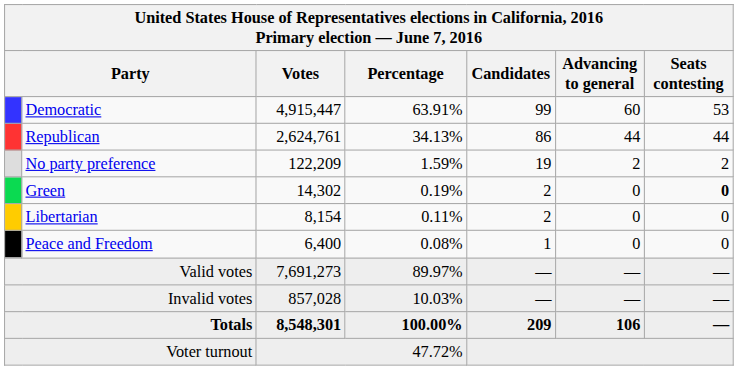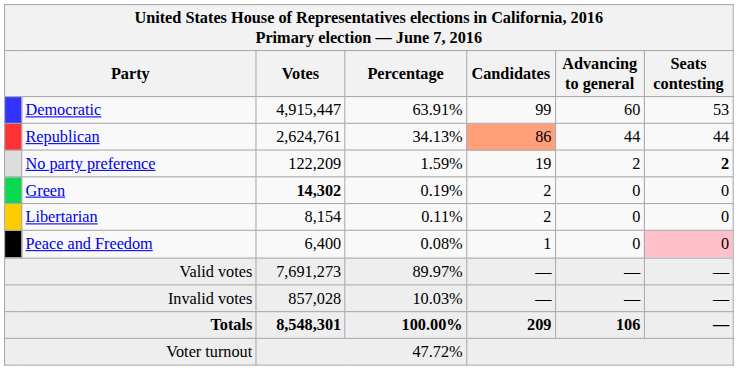(543, 137) no background -> (543, 137) lightsalmon background
(725, 163) normal -> (725, 163) bold
(319, 190) normal -> (319, 190) bold
(725, 190) bold -> (725, 190) normal
(725, 244) no background -> (725, 244) pink background
